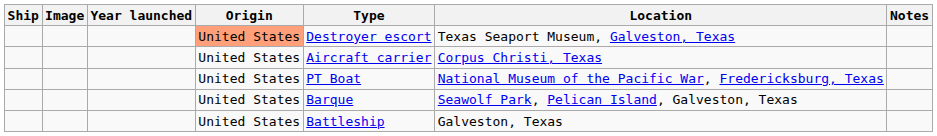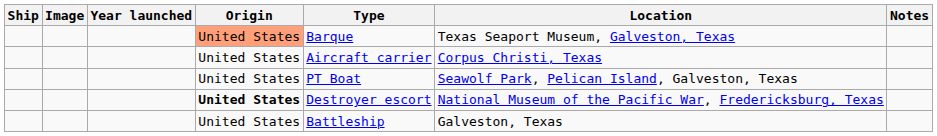(369, 36) Destroyer escort -> (330, 36) Barque
(661, 79) National Museum of the Pacific War, Fredericksburg, Texas -> (618, 79) Seawolf Park, Pelican Island, Galveston, Texas
(249, 100) normal -> (249, 100) bold
(330, 100) Barque -> (369, 100) Destroyer escort
(618, 100) Seawolf Park, Pelican Island, Galveston, Texas -> (661, 100) National Museum of the Pacific War, Fredericksburg, Texas
